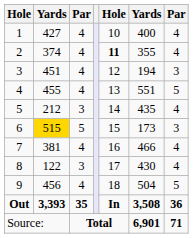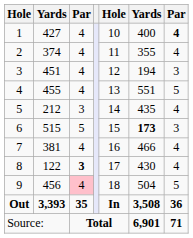(176, 33) normal -> (176, 33) bold
(114, 52) bold -> (114, 52) normal
(52, 128) gold background -> (52, 128) no background
(146, 128) normal -> (146, 128) bold
(82, 166) normal -> (82, 166) bold
(82, 185) no background -> (82, 185) pink background
